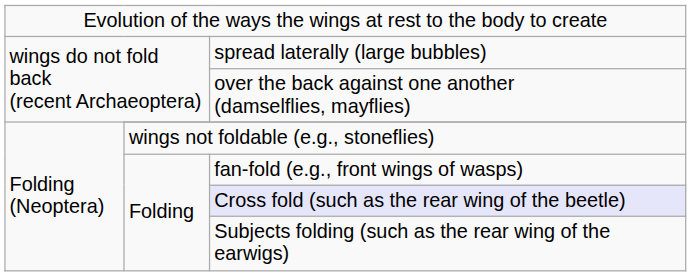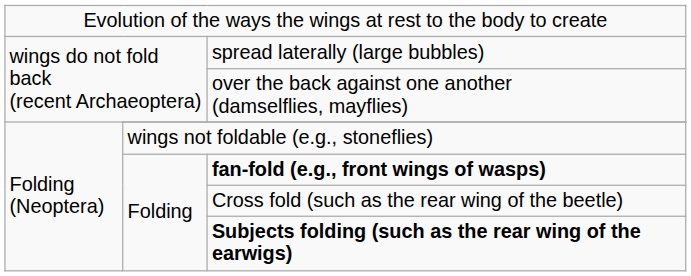(369, 169) normal -> (379, 169) bold
(420, 200) lavender background -> (418, 200) no background
(412, 243) normal -> (426, 243) bold
